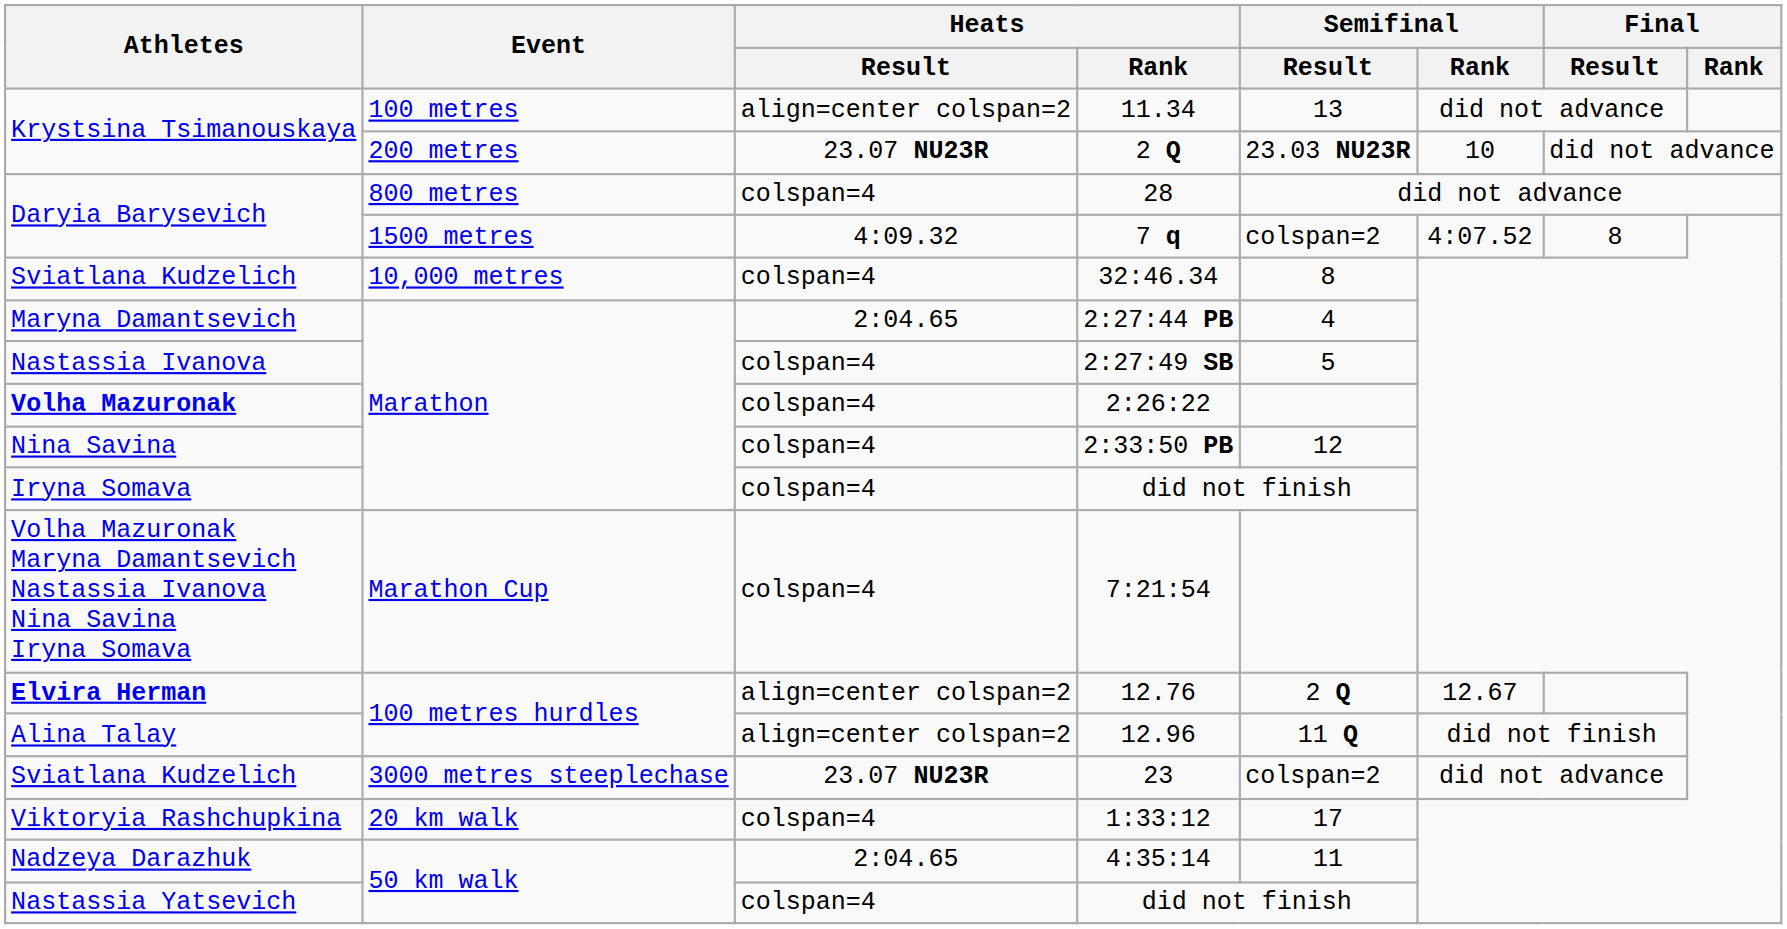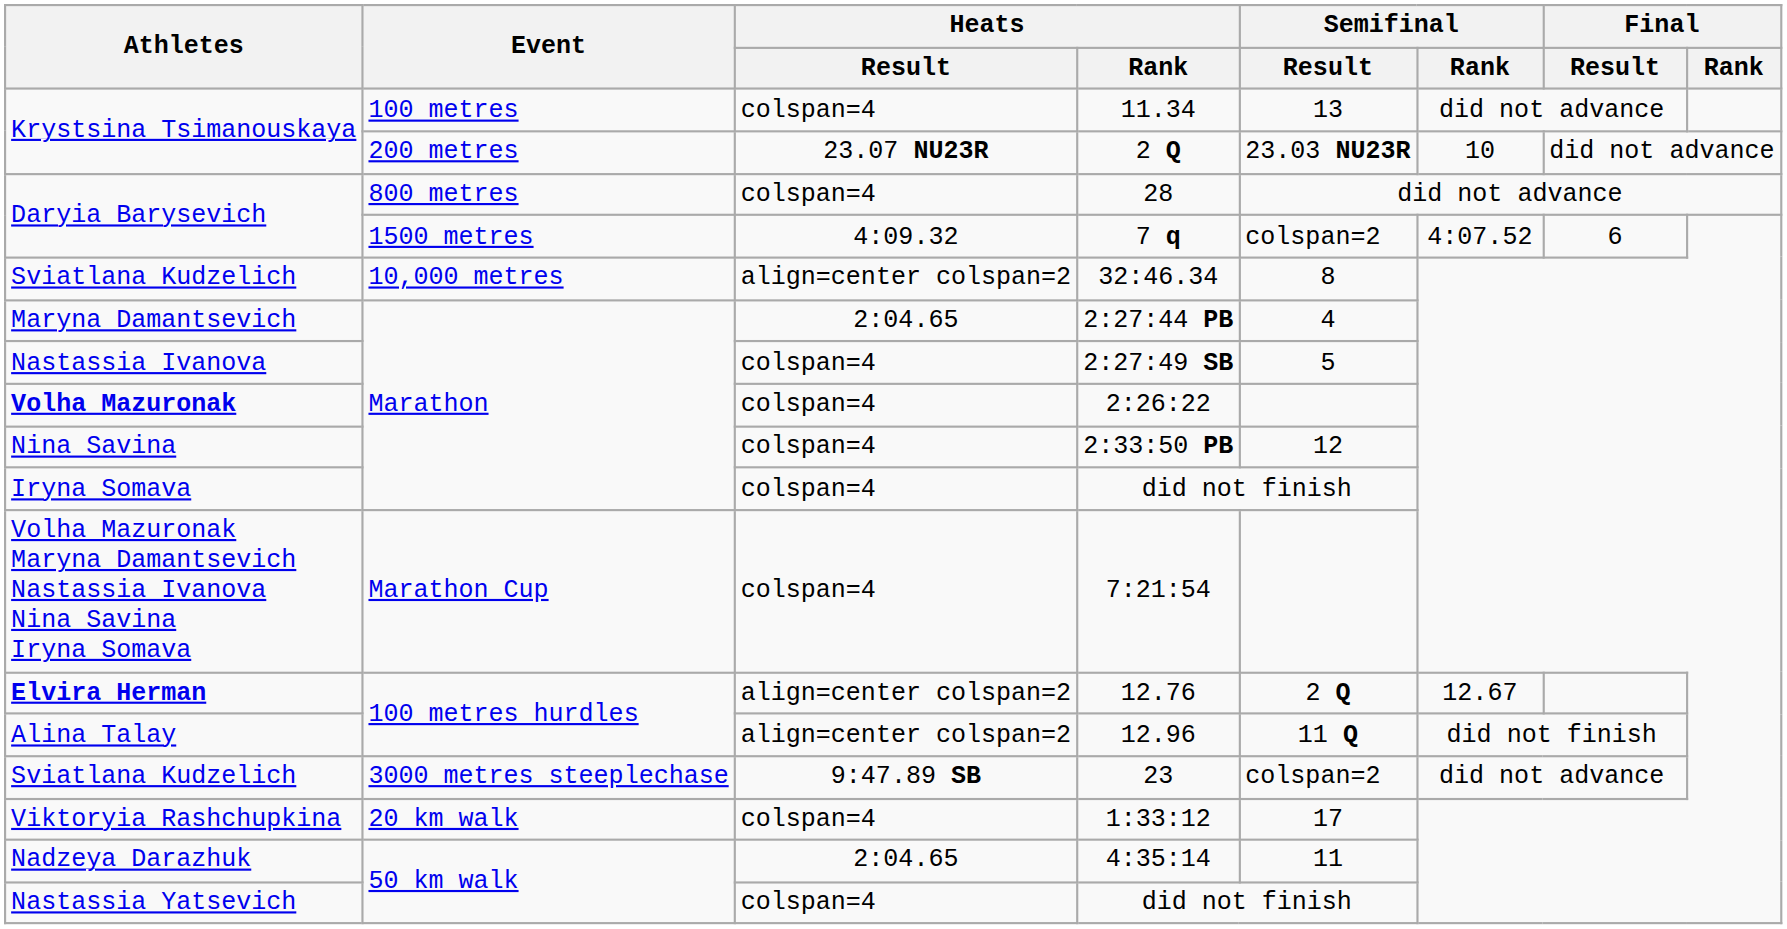(906, 110) align=center colspan=2 -> (808, 110) colspan=4
(1615, 236) 8 -> (1615, 236) 6
(808, 278) colspan=4 -> (906, 278) align=center colspan=2
(906, 777) 23.07 NU23R -> (906, 777) 9:47.89 SB
